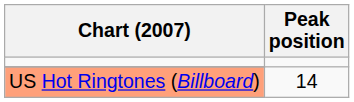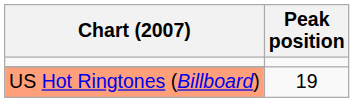(307, 81) 14 -> (307, 81) 19
